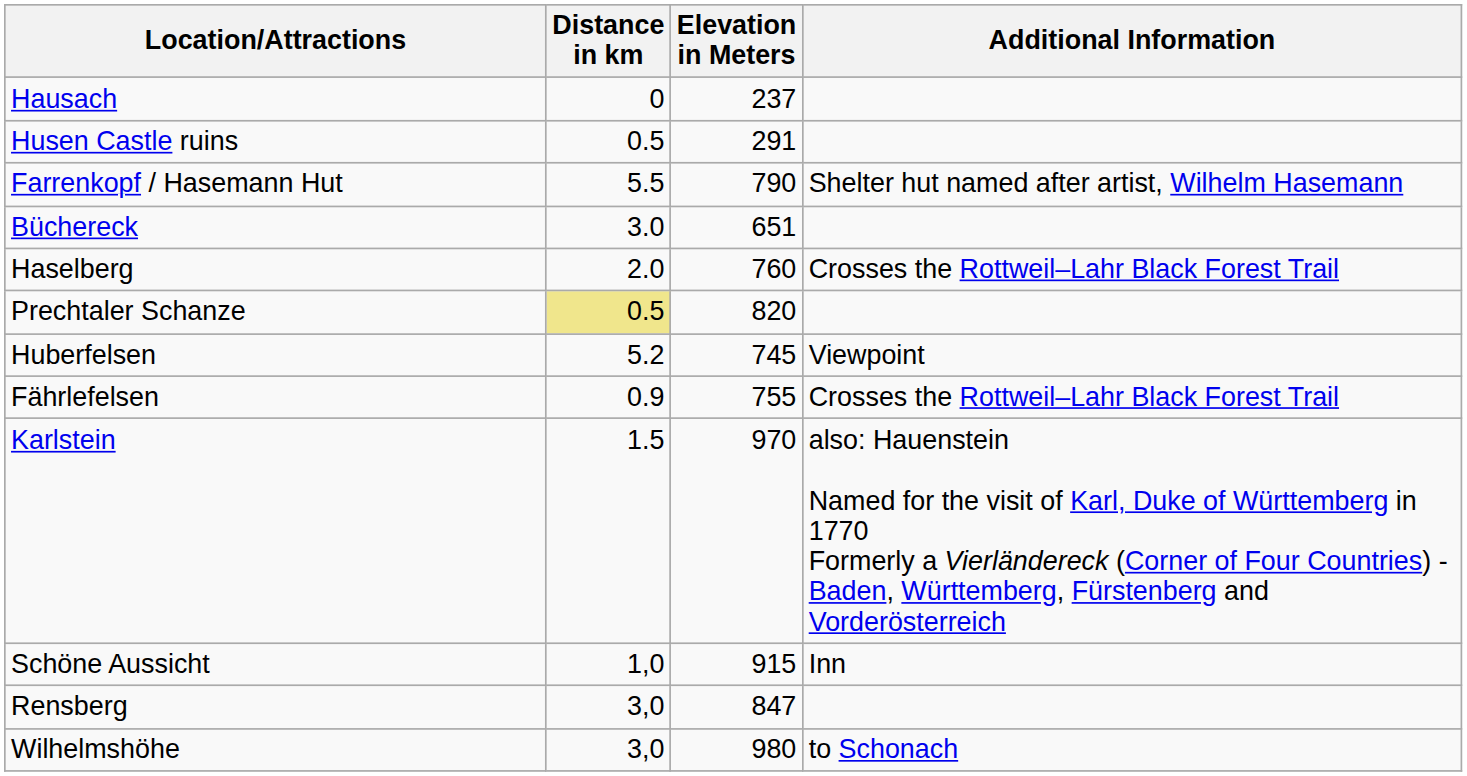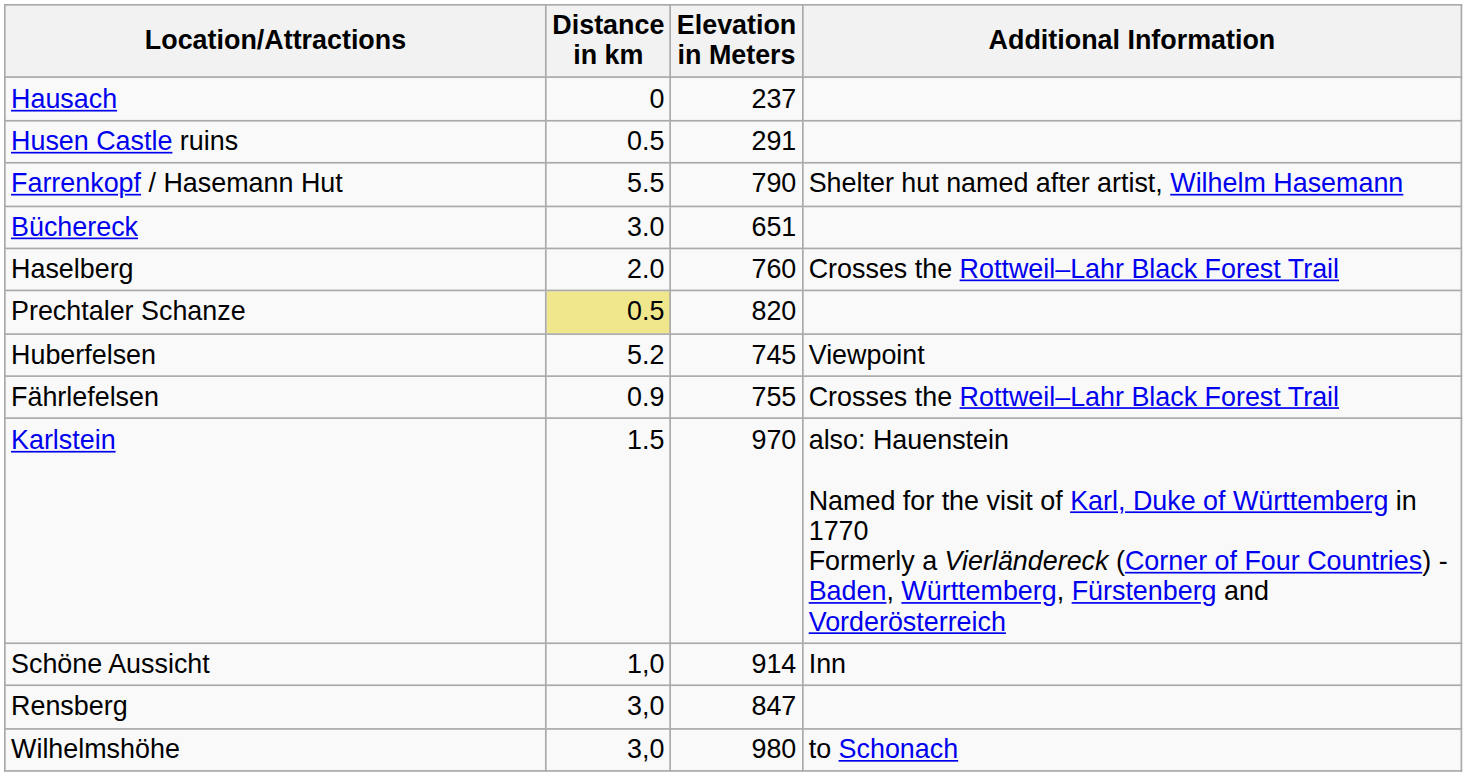(774, 663) 915 -> (774, 663) 914
